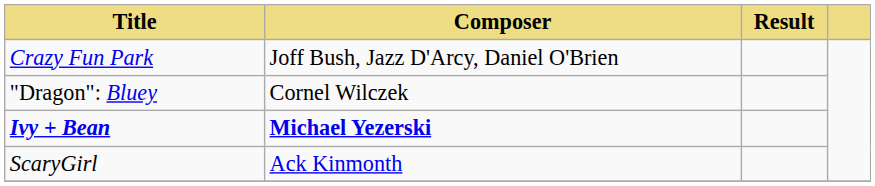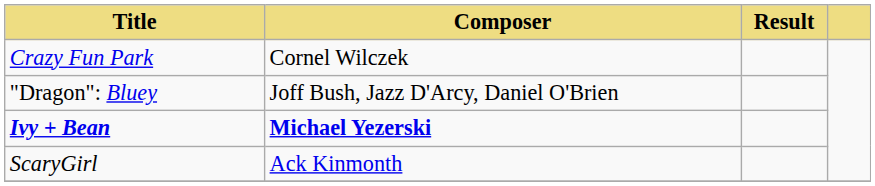(444, 57) Joff Bush, Jazz D'Arcy, Daniel O'Brien -> (339, 57) Cornel Wilczek
(339, 92) Cornel Wilczek -> (444, 92) Joff Bush, Jazz D'Arcy, Daniel O'Brien
